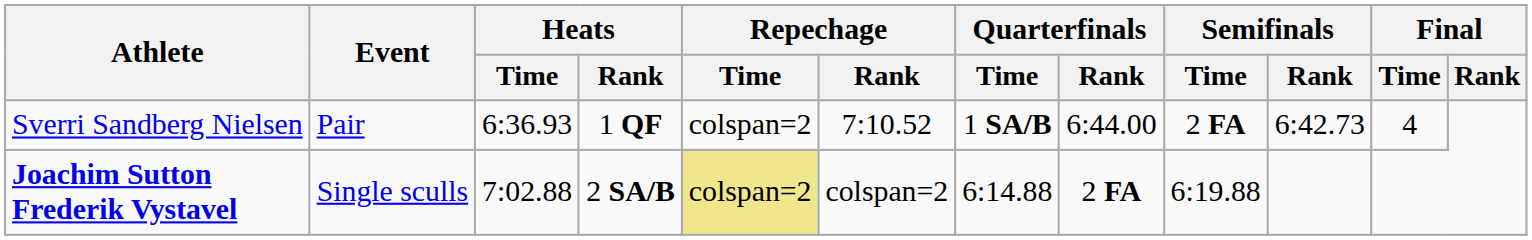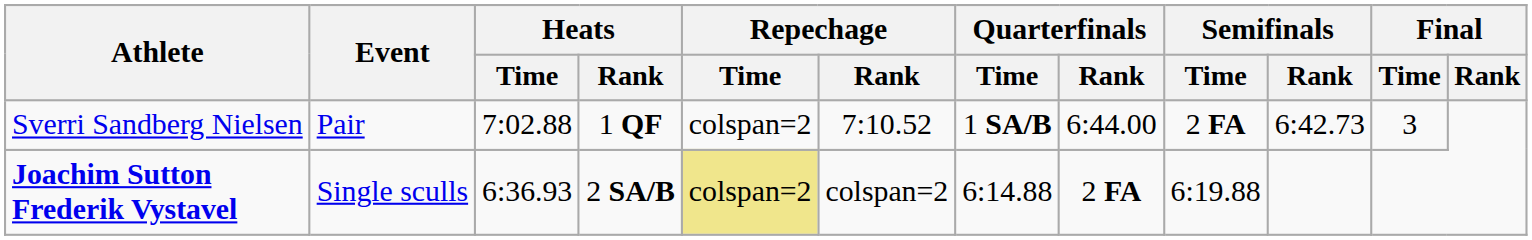(527, 125) 6:36.93 -> (527, 125) 7:02.88
(1410, 125) 4 -> (1410, 125) 3
(527, 191) 7:02.88 -> (527, 191) 6:36.93
